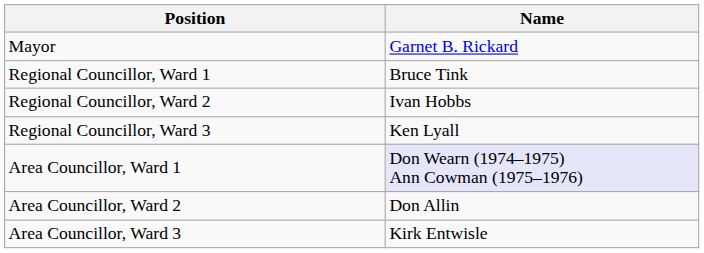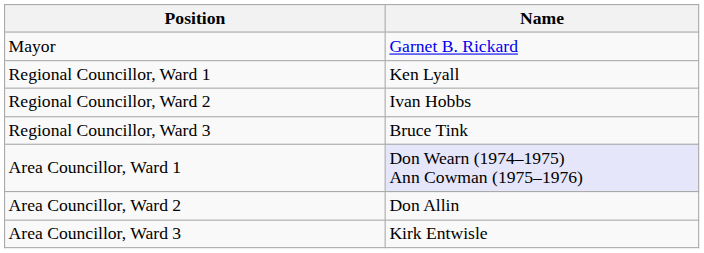(429, 74) Bruce Tink -> (424, 74) Ken Lyall
(424, 130) Ken Lyall -> (429, 130) Bruce Tink
